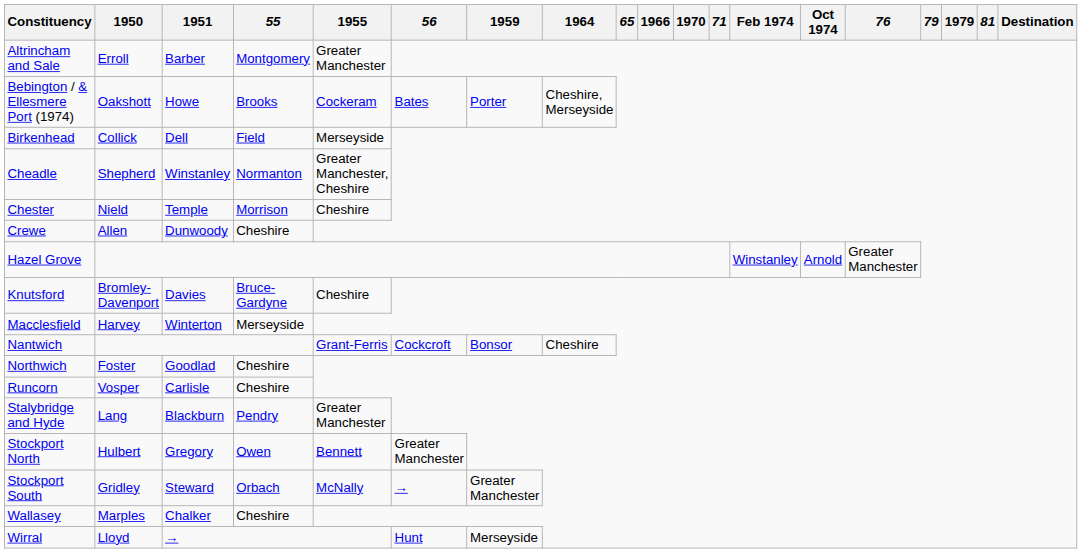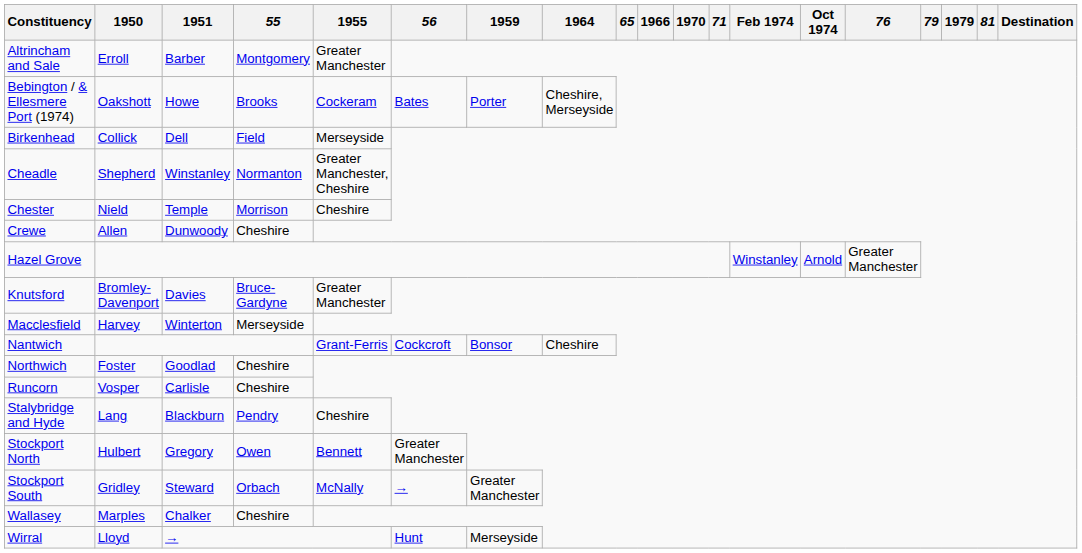(343, 295) Cheshire -> (351, 295) Greater Manchester
(351, 415) Greater Manchester -> (343, 415) Cheshire
